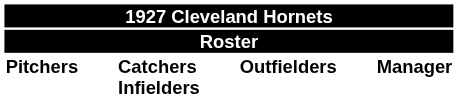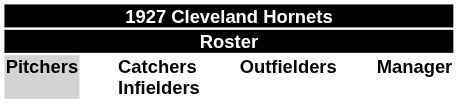(42, 67) no background -> (42, 67) lightgrey background
